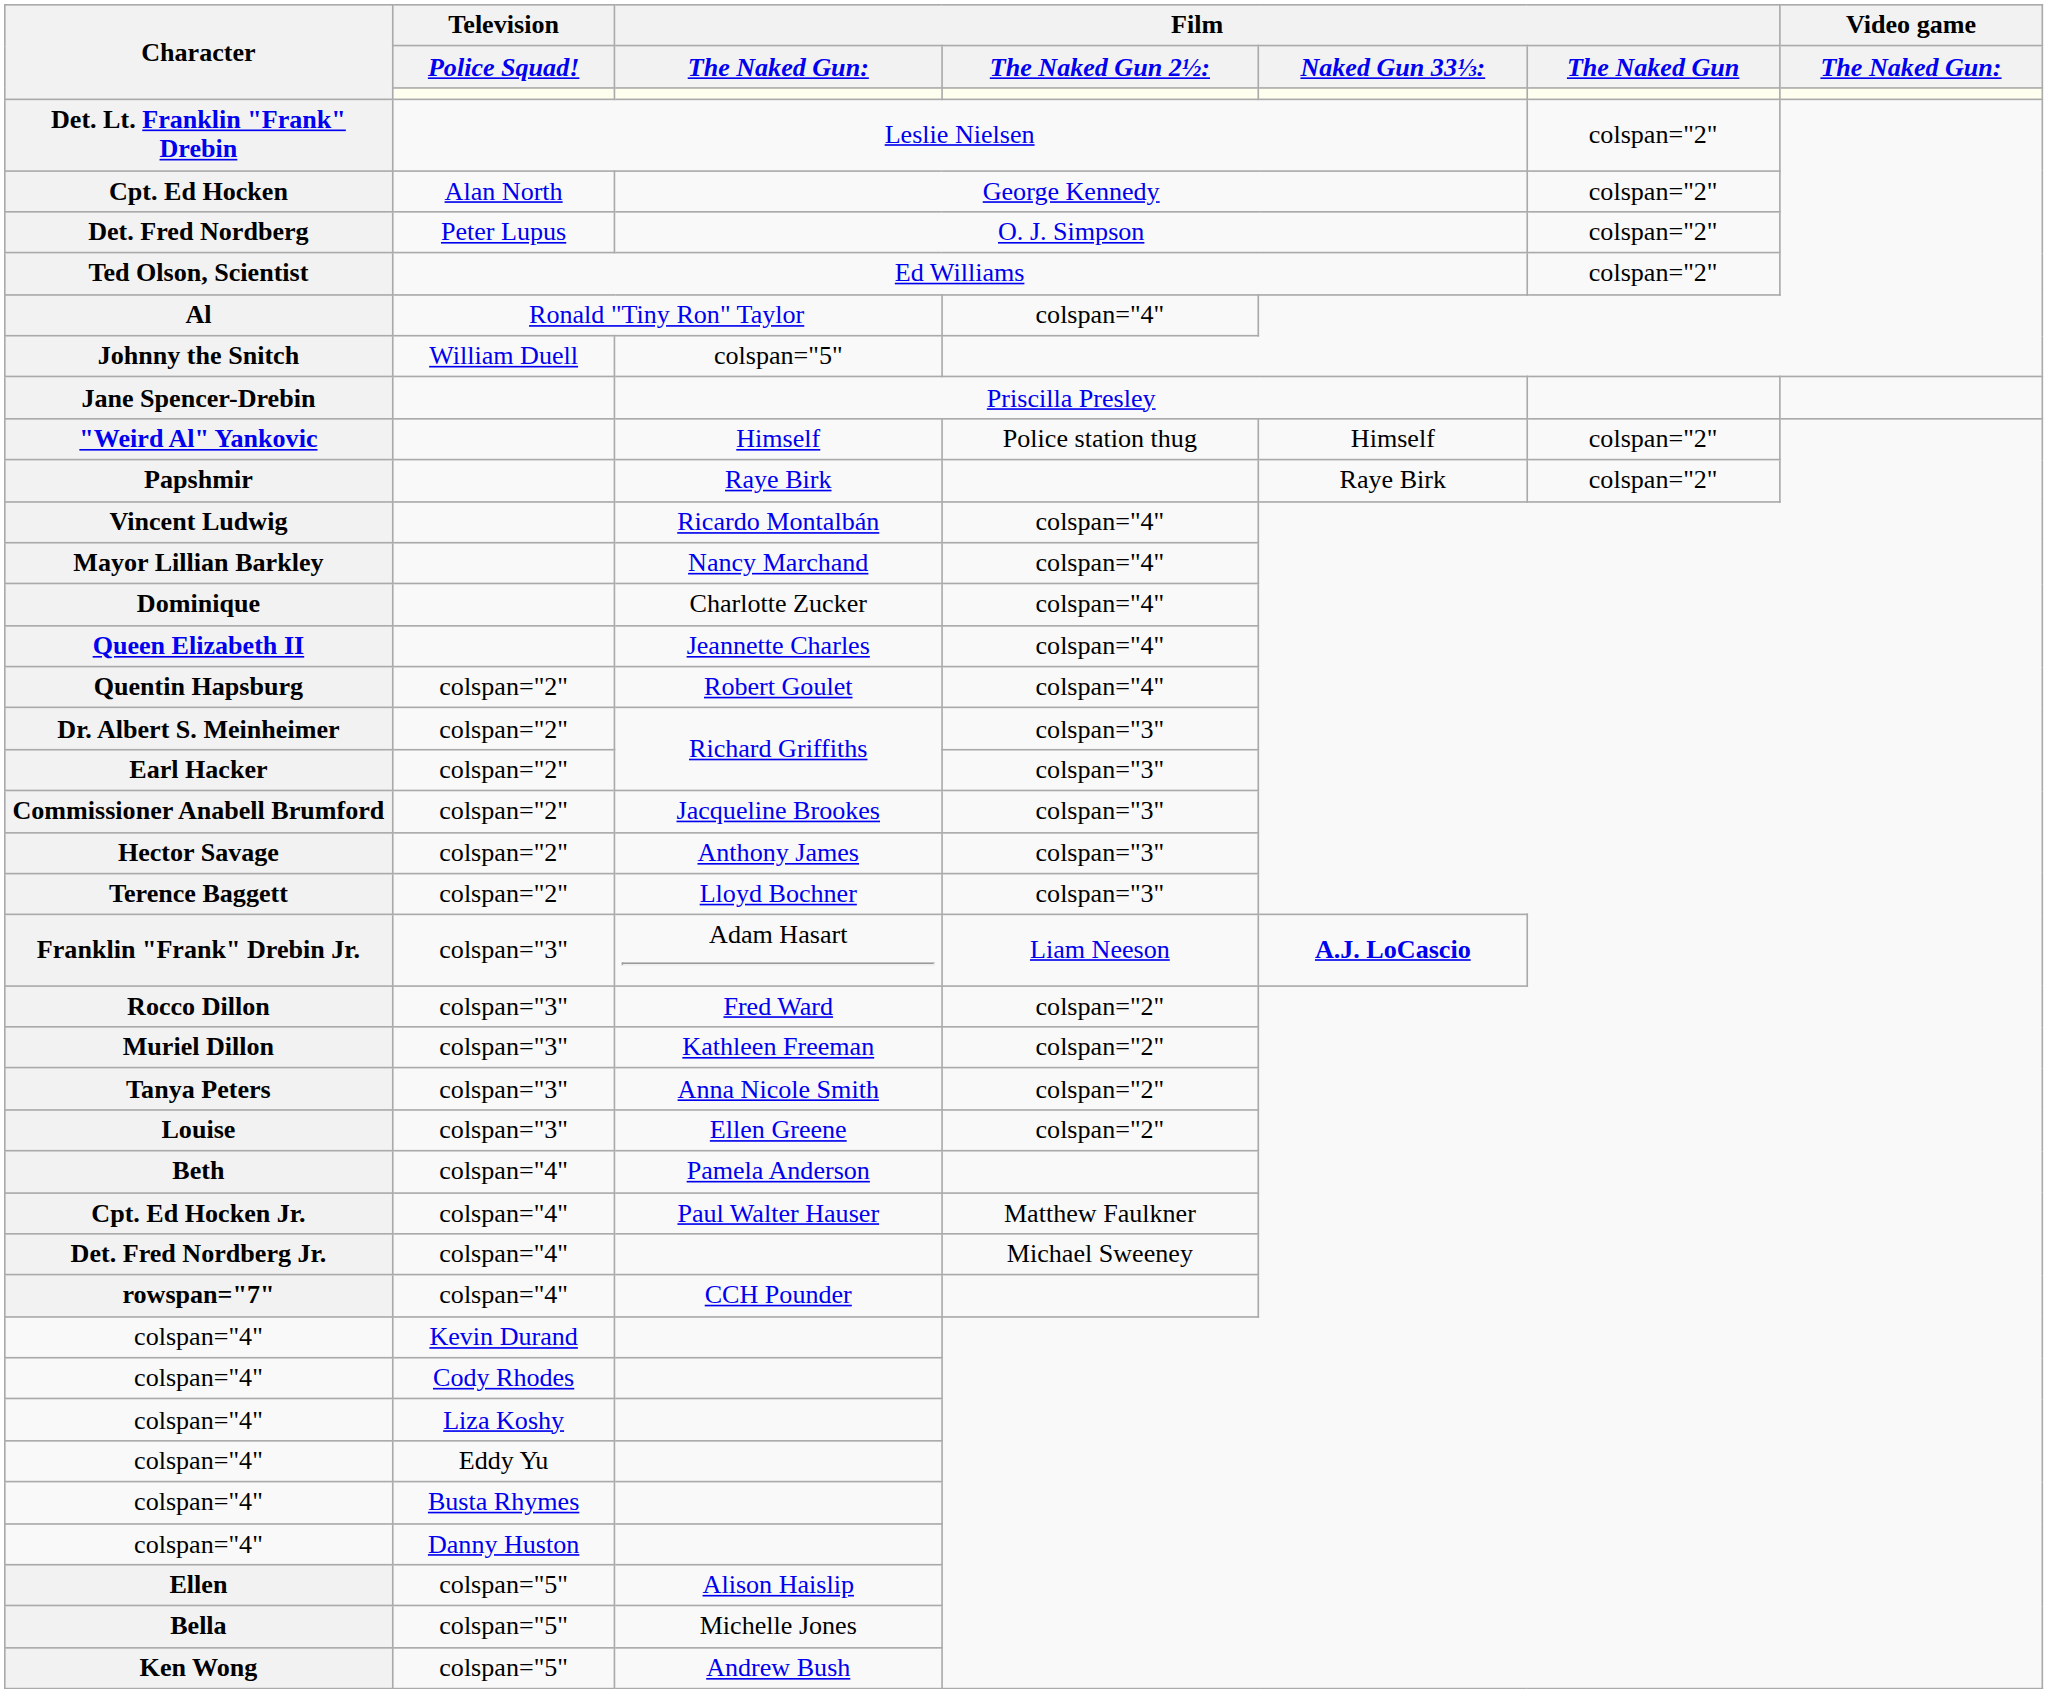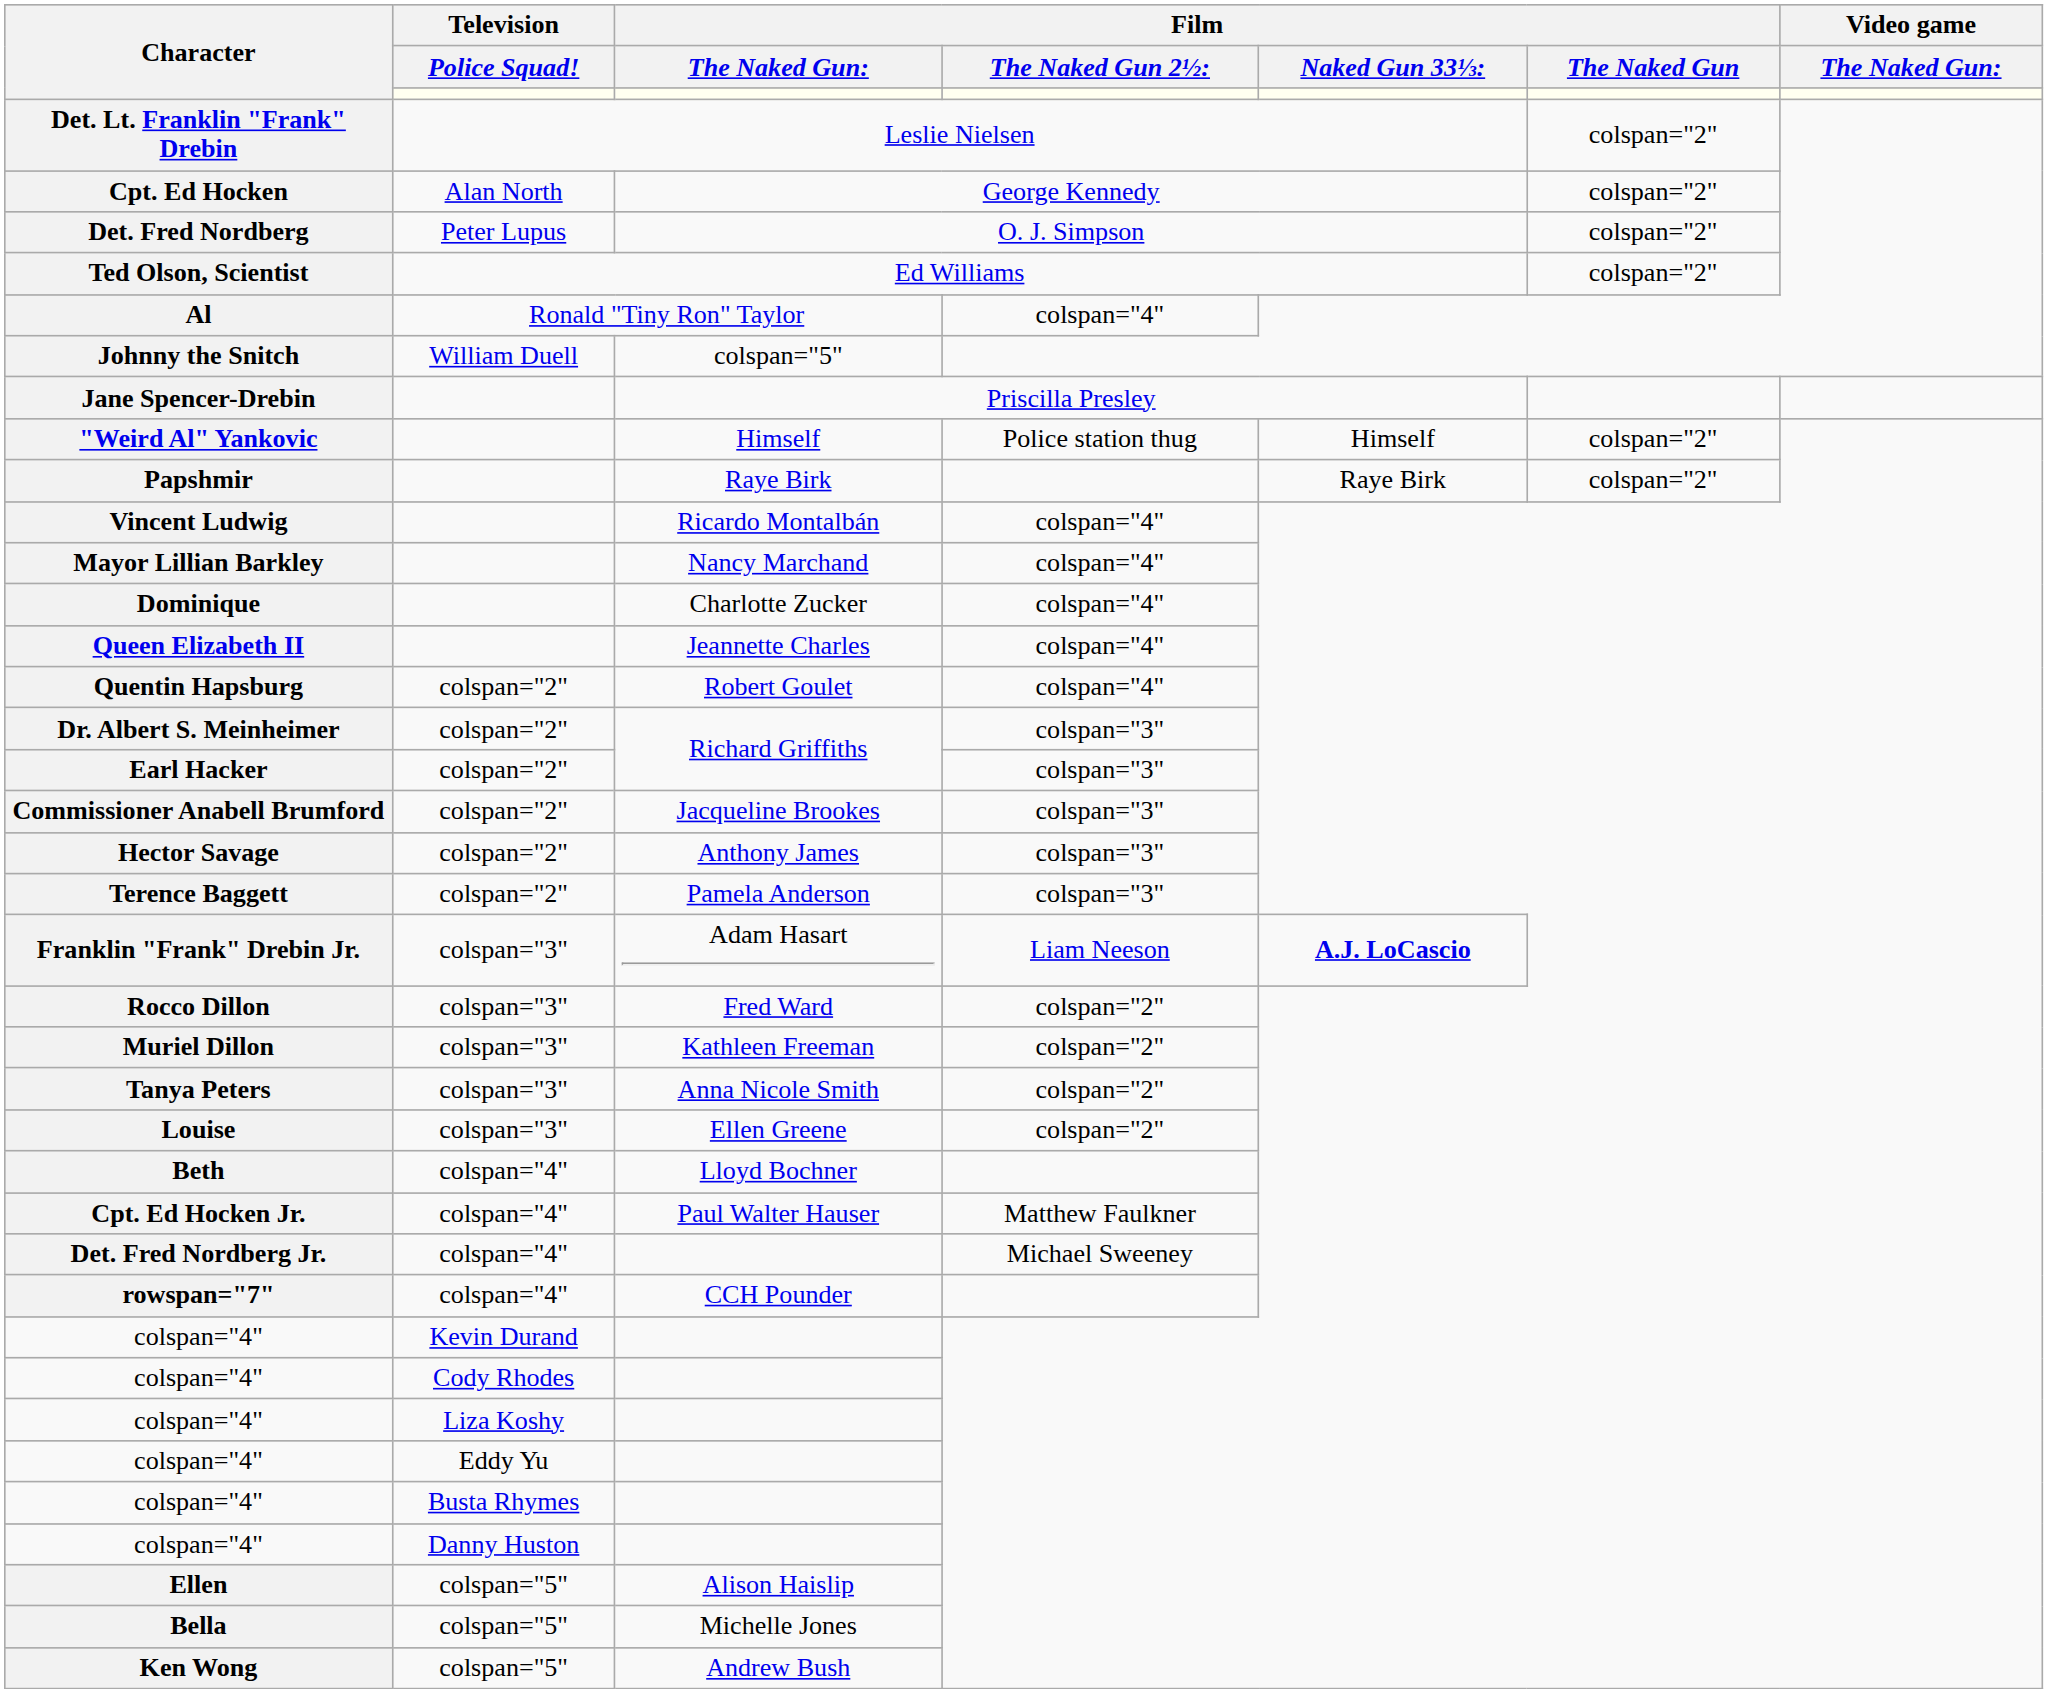(778, 893) Lloyd Bochner -> (778, 893) Pamela Anderson
(778, 1171) Pamela Anderson -> (778, 1171) Lloyd Bochner
